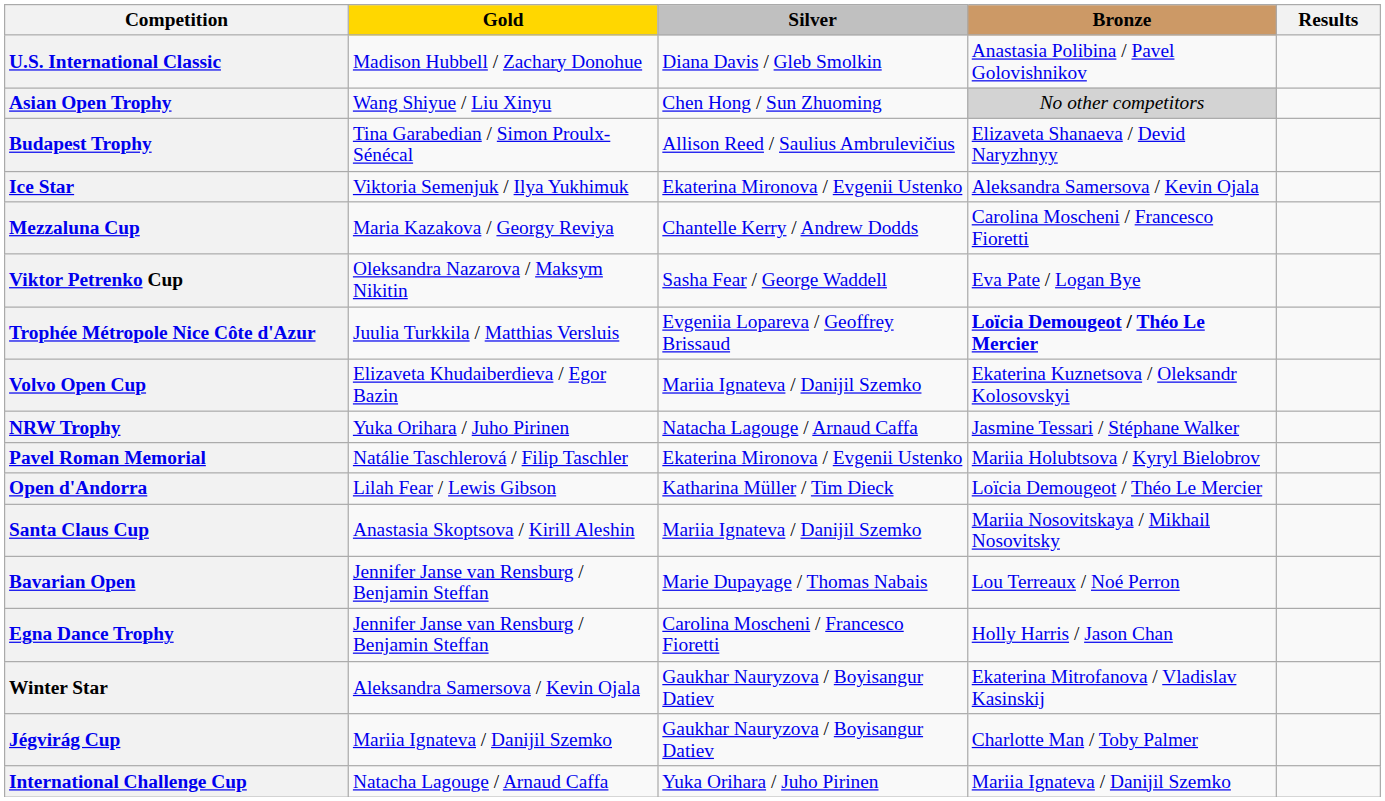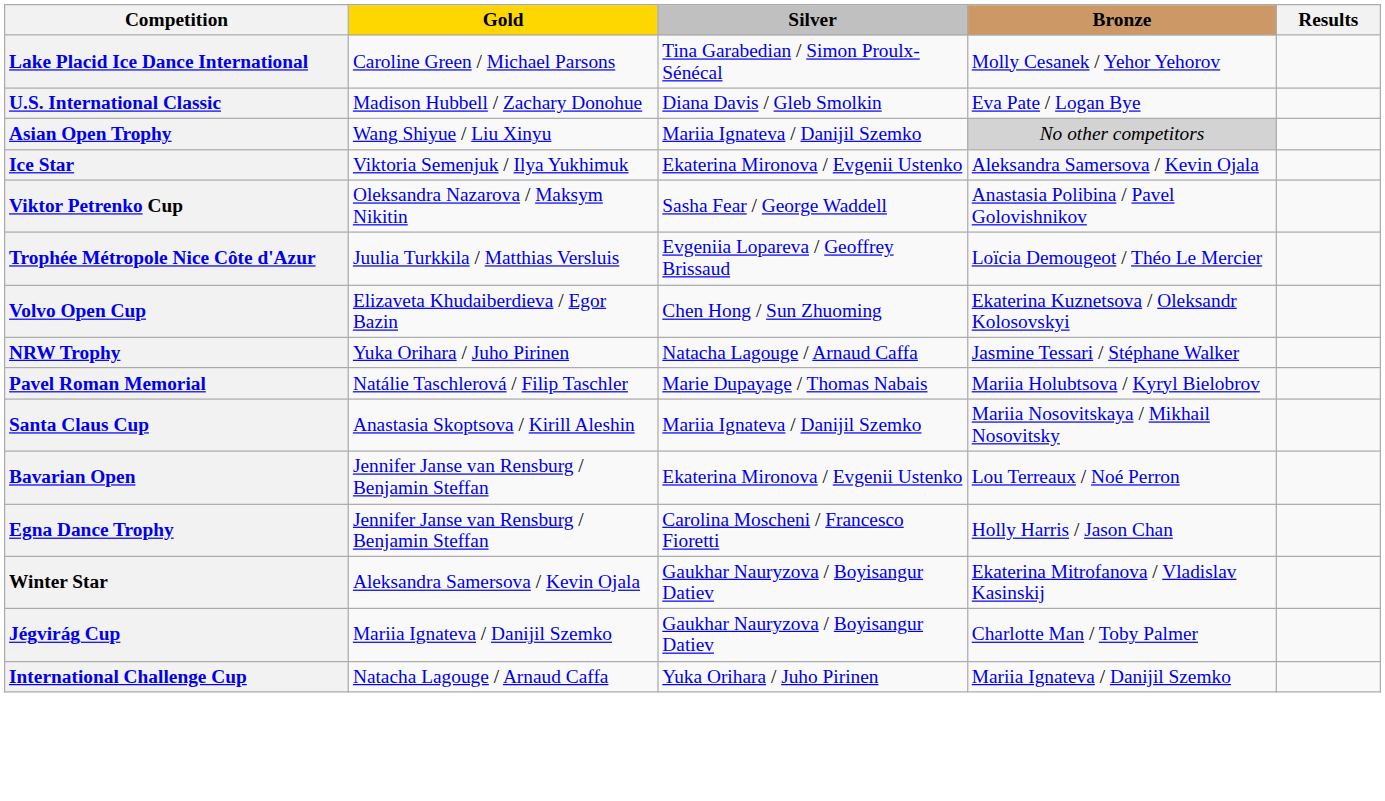+ row: (159, 61)
(1073, 61) Anastasia Polibina / Pavel Golovishnikov -> (1056, 103) Eva Pate / Logan Bye
(772, 103) Chen Hong / Sun Zhuoming -> (792, 133) Mariia Ignateva / Danijil Szemko
- row: (80, 144)
- row: (74, 227)
(1056, 280) Eva Pate / Logan Bye -> (1073, 206) Anastasia Polibina / Pavel Golovishnikov
(1088, 332) bold -> (1117, 258) normal
(792, 385) Mariia Ignateva / Danijil Szemko -> (772, 311) Chen Hong / Sun Zhuoming
(812, 457) Ekaterina Mironova / Evgenii Ustenko -> (795, 383) Marie Dupayage / Thomas Nabais
- row: (78, 488)
(795, 582) Marie Dupayage / Thomas Nabais -> (812, 477) Ekaterina Mironova / Evgenii Ustenko
